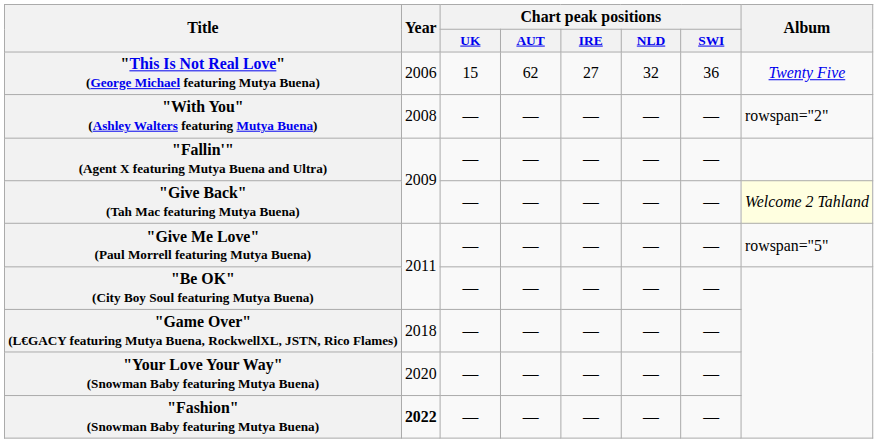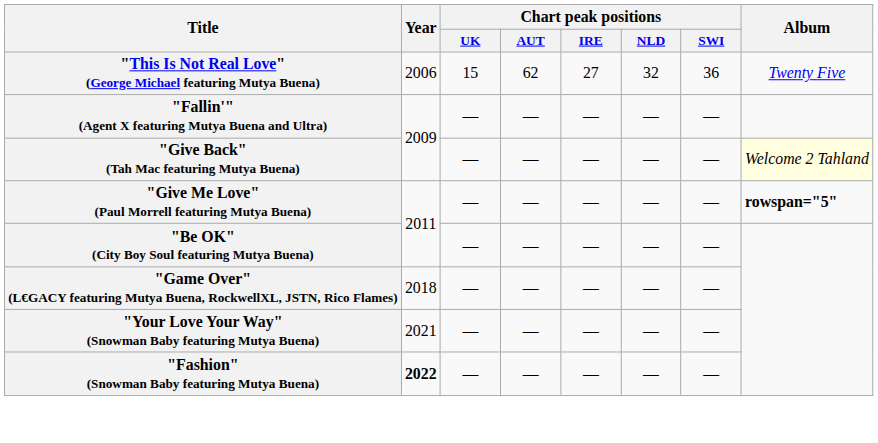- row: (203, 116)
(787, 245) normal -> (791, 202) bold
(421, 373) 2020 -> (421, 330) 2021
